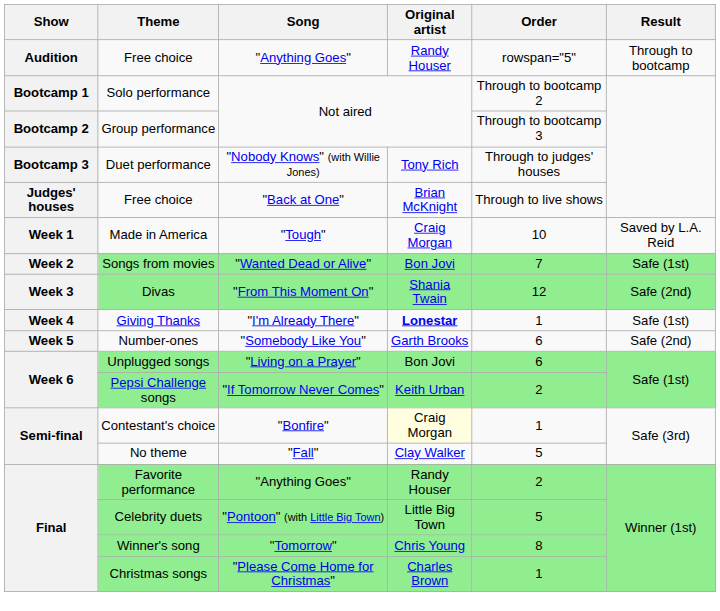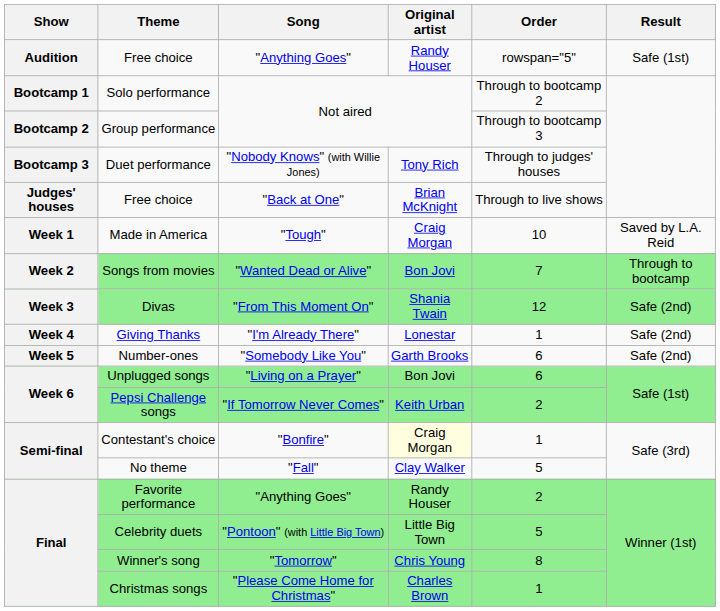(661, 57) Through to bootcamp -> (661, 57) Safe (1st)
(661, 263) Safe (1st) -> (661, 271) Through to bootcamp
(430, 320) bold -> (430, 335) normal
(661, 320) Safe (1st) -> (661, 335) Safe (2nd)
